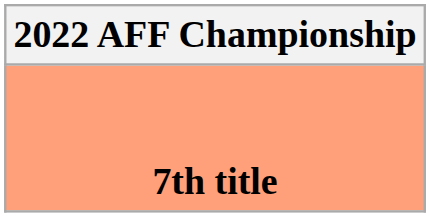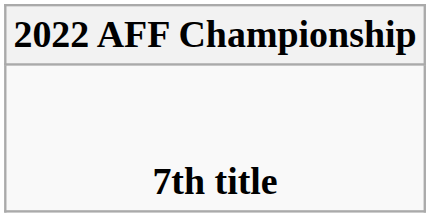(215, 180) lightsalmon background -> (215, 180) no background
